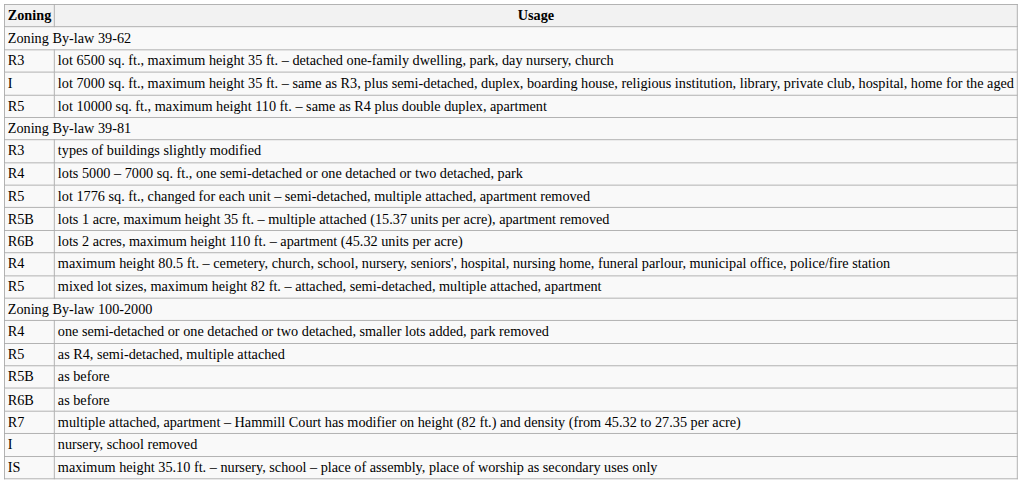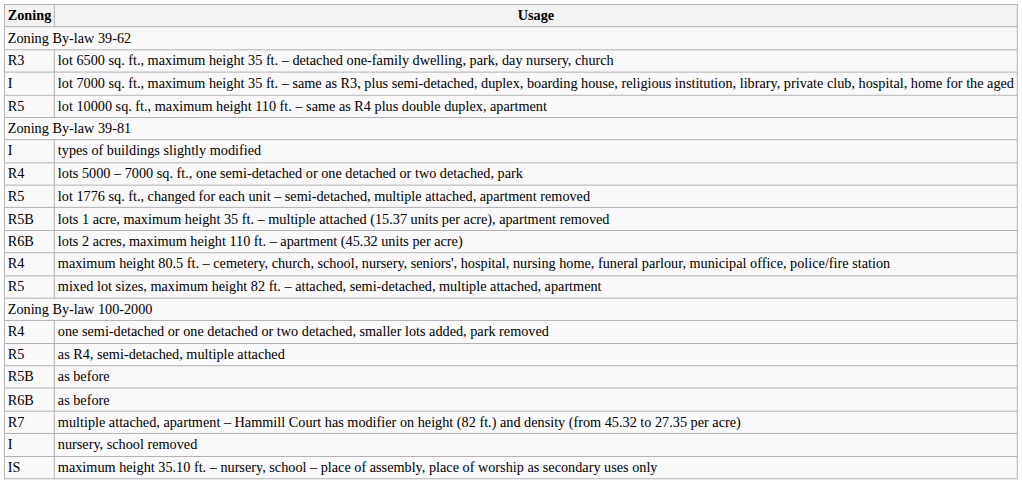(16, 151) R3 -> (10, 151) I
